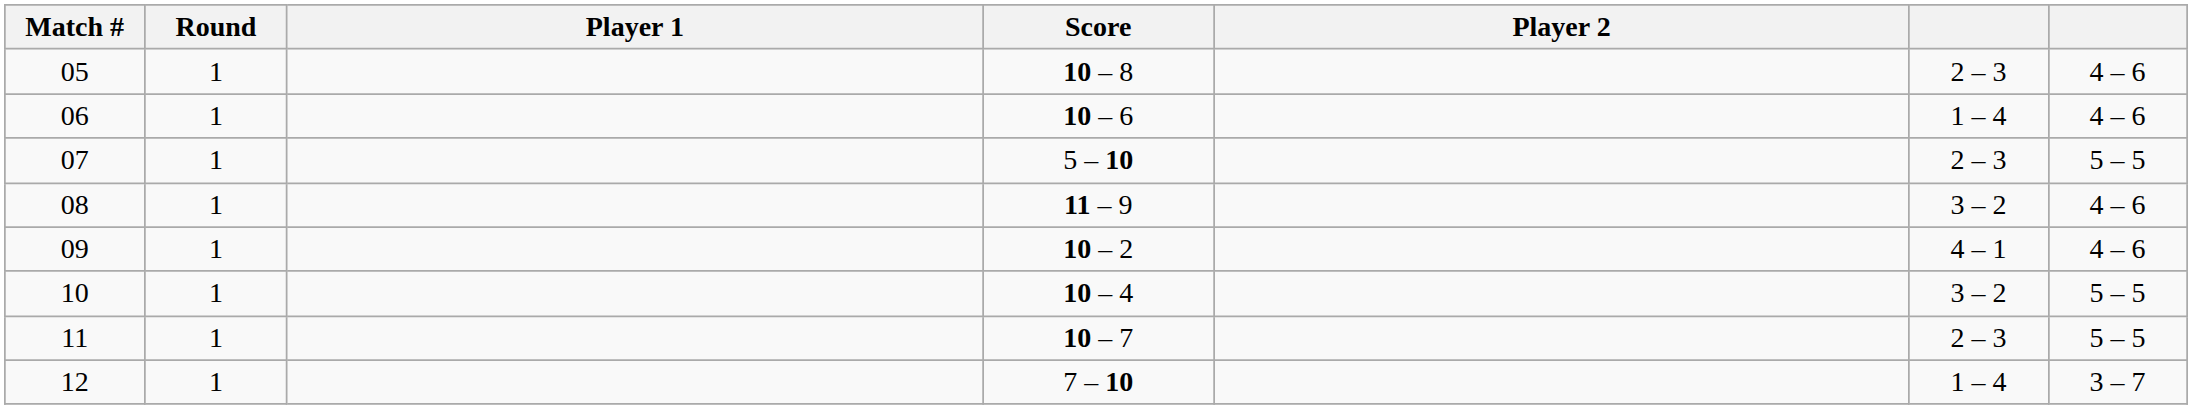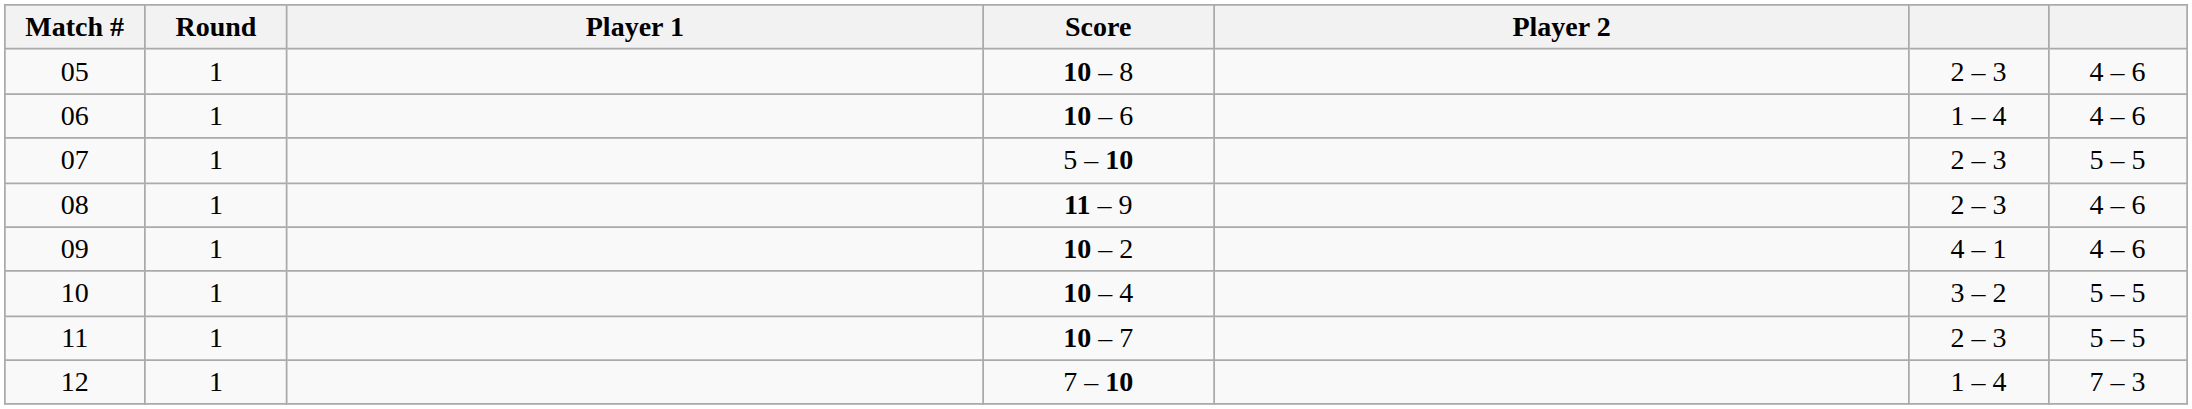(1979, 204) 3 – 2 -> (1979, 204) 2 – 3
(2118, 381) 3 – 7 -> (2118, 381) 7 – 3
